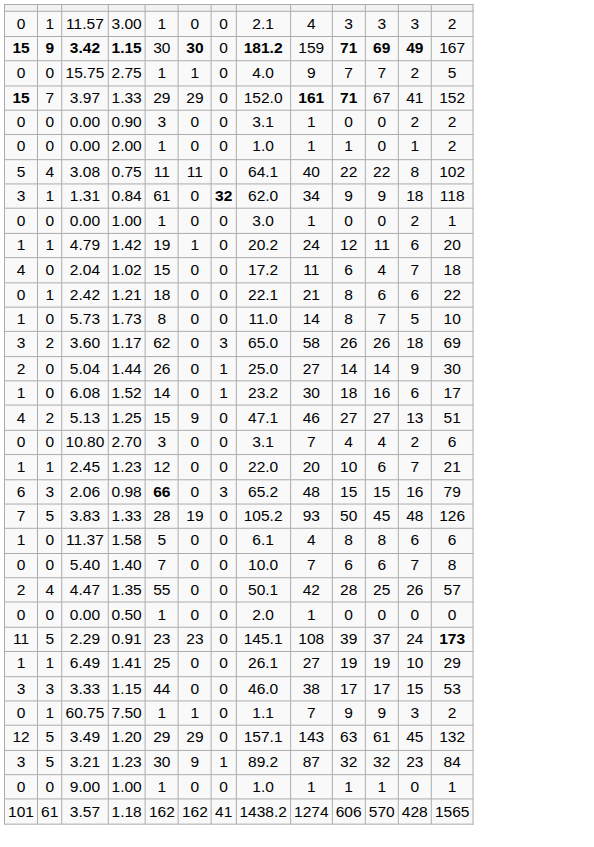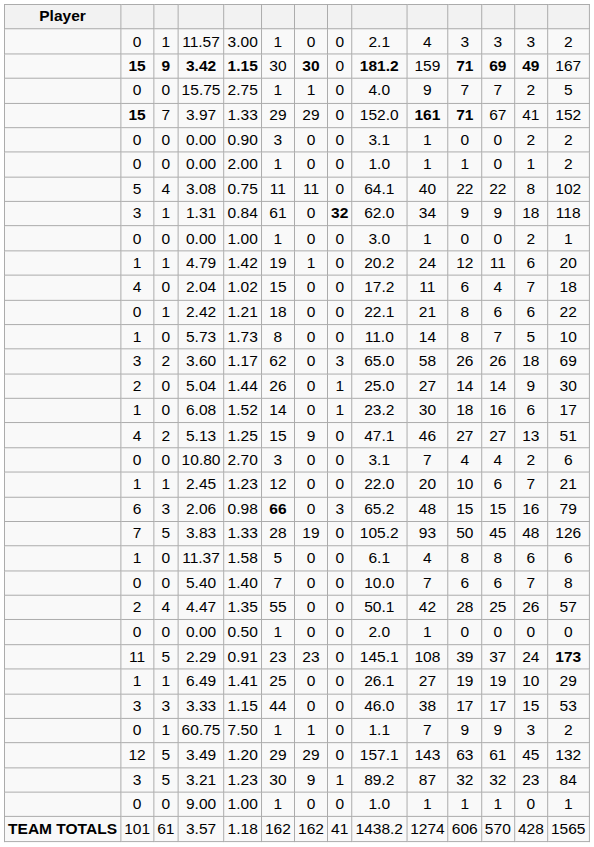+ column: (63, 16)
